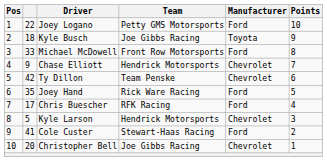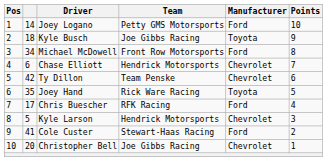(30, 24) 22 -> (30, 24) 14
(30, 51) 33 -> (30, 51) 34
(27, 65) 9 -> (27, 65) 6
(238, 92) Ford -> (243, 92) Toyota
